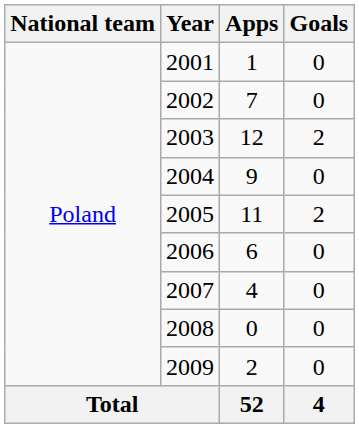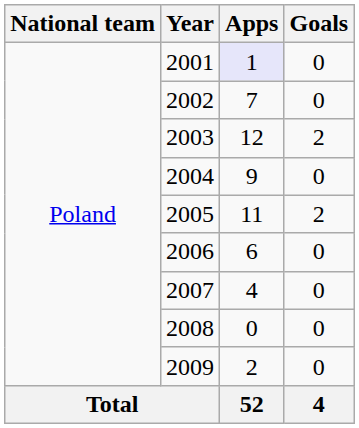(252, 61) no background -> (252, 61) lavender background
